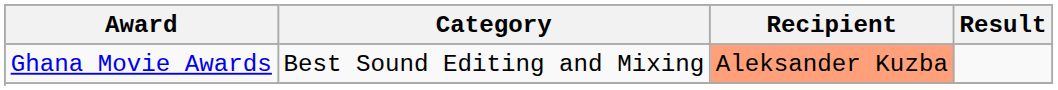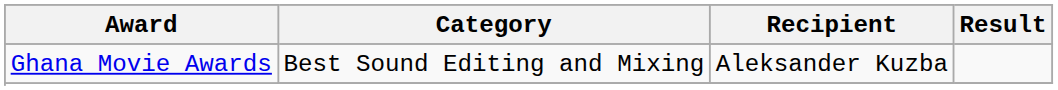(832, 64) lightsalmon background -> (832, 64) no background
